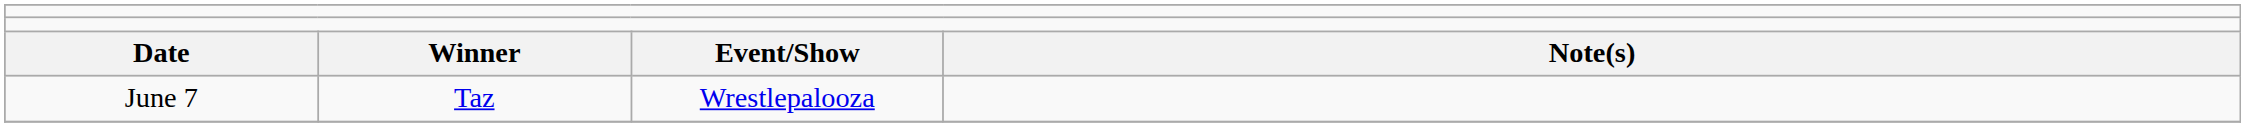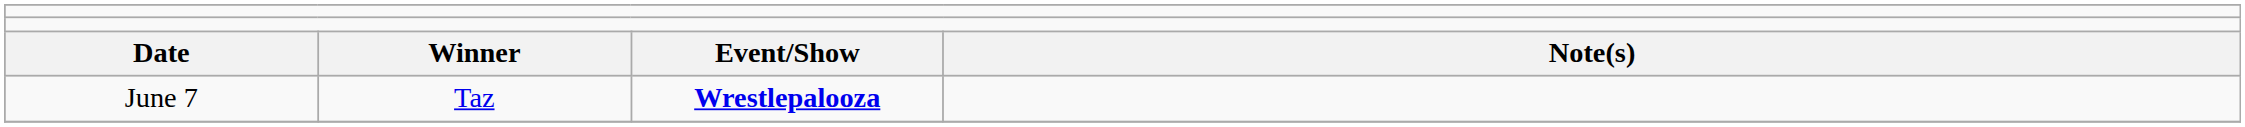(787, 97) normal -> (787, 97) bold
